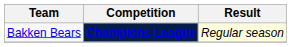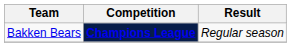(242, 32) lightyellow background -> (242, 32) no background
